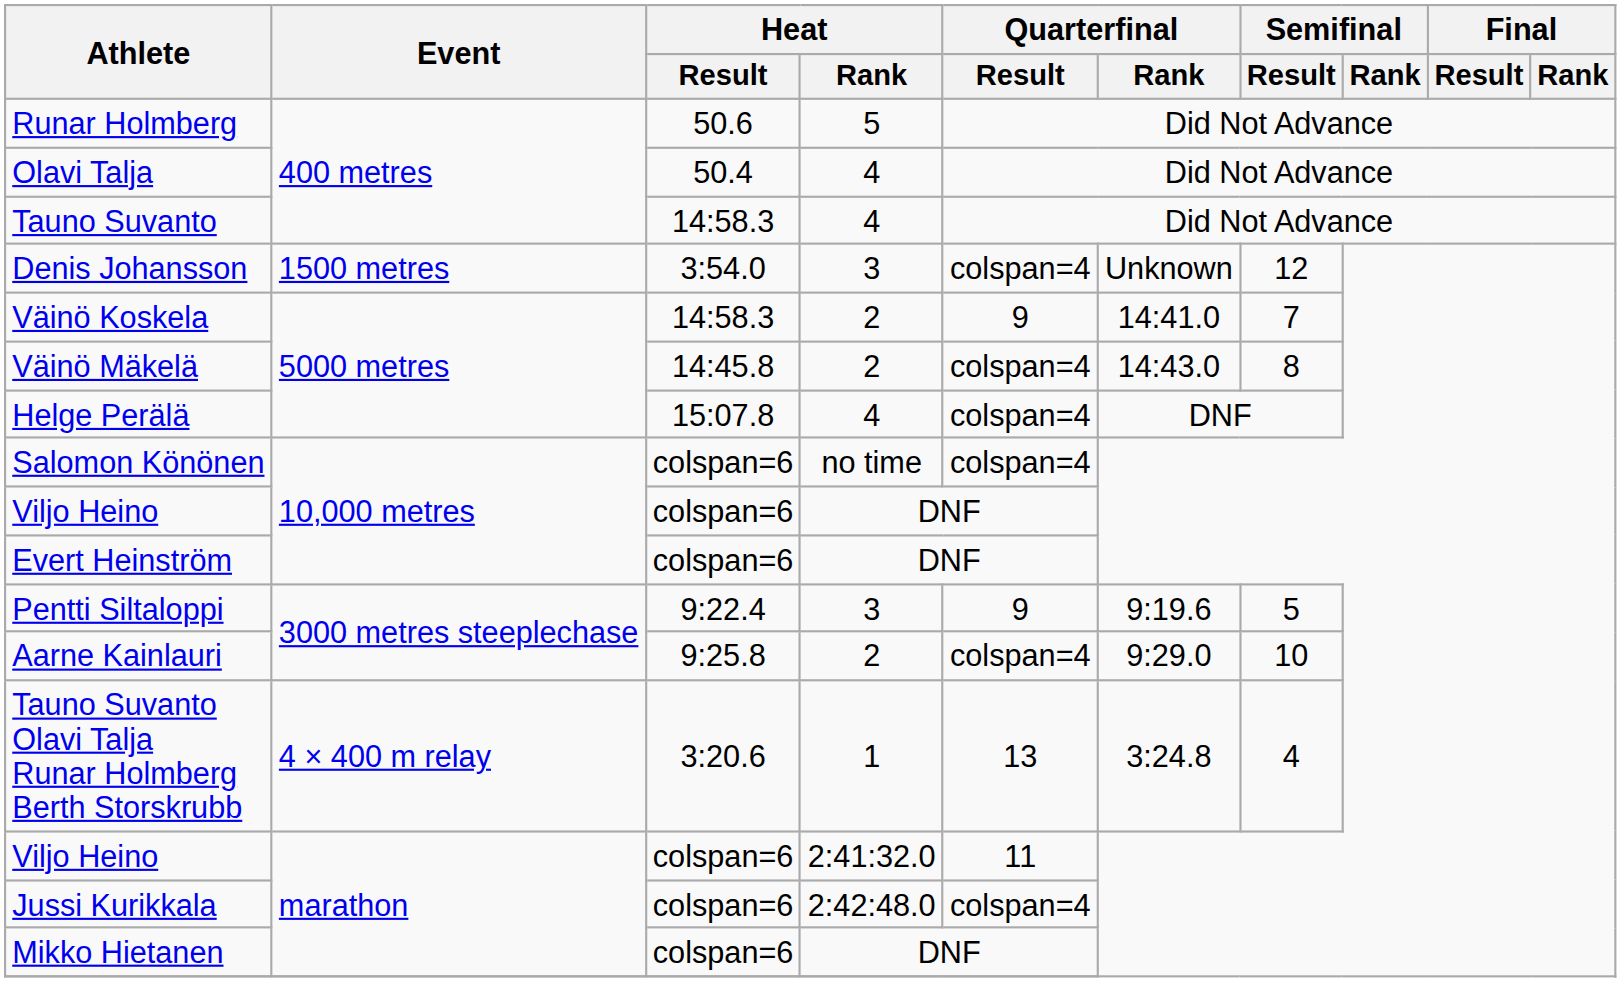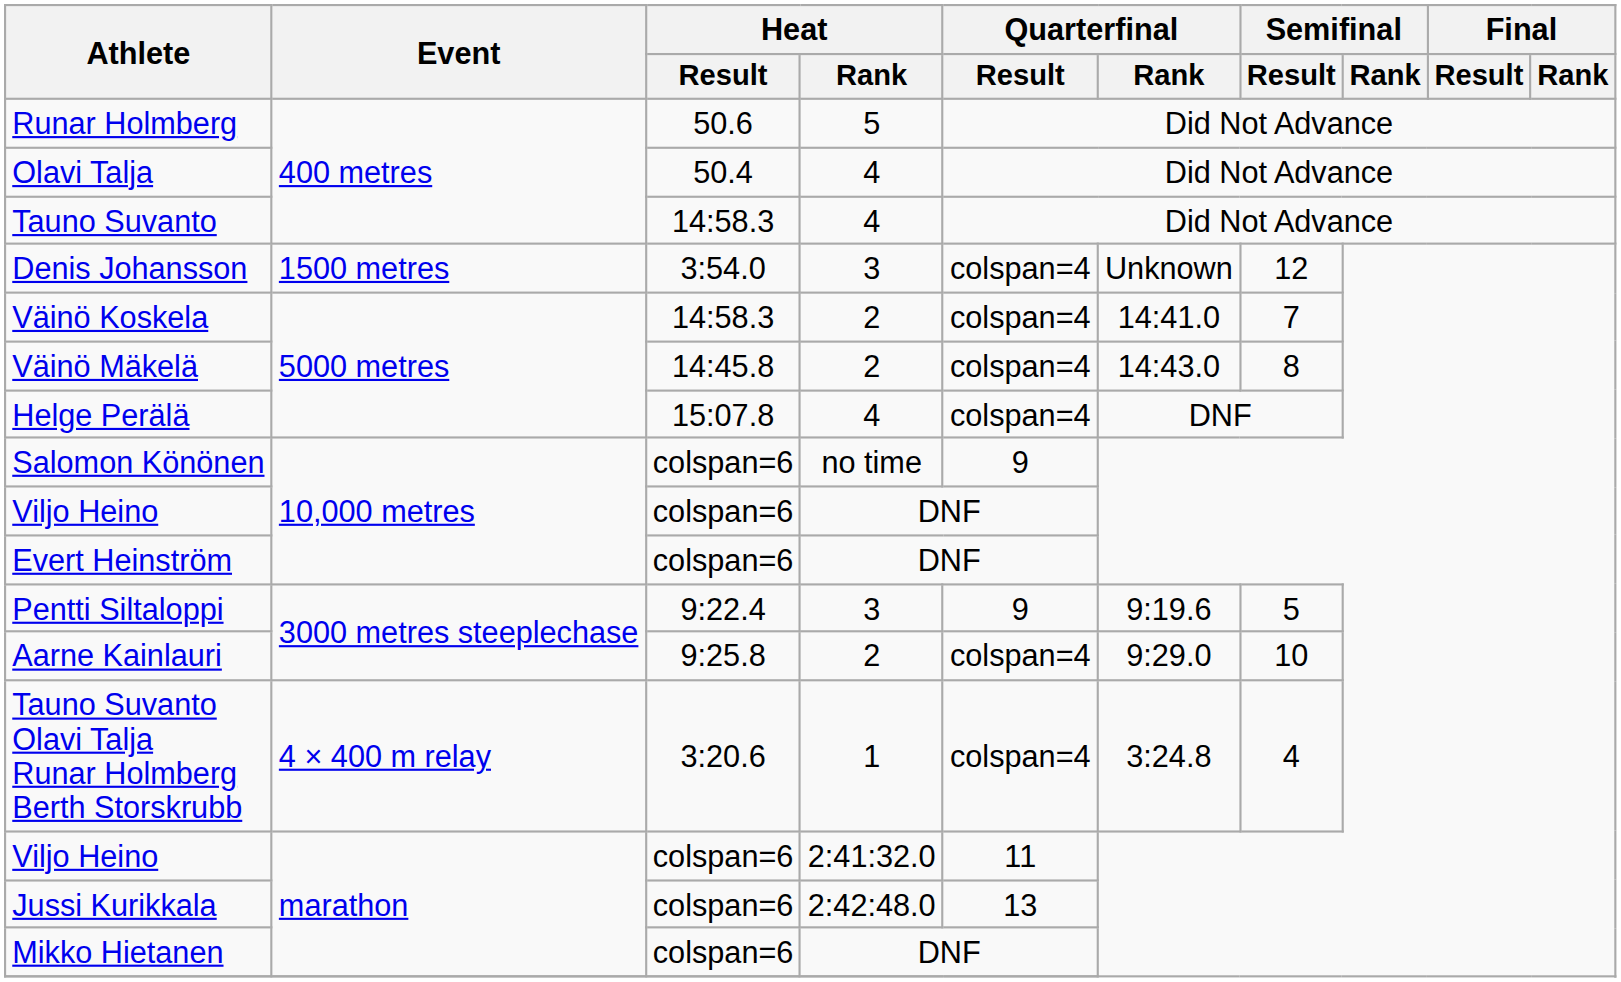(1020, 318) 9 -> (1020, 318) colspan=4
(1020, 463) colspan=4 -> (1020, 463) 9
(1020, 756) 13 -> (1020, 756) colspan=4
(1020, 905) colspan=4 -> (1020, 905) 13
